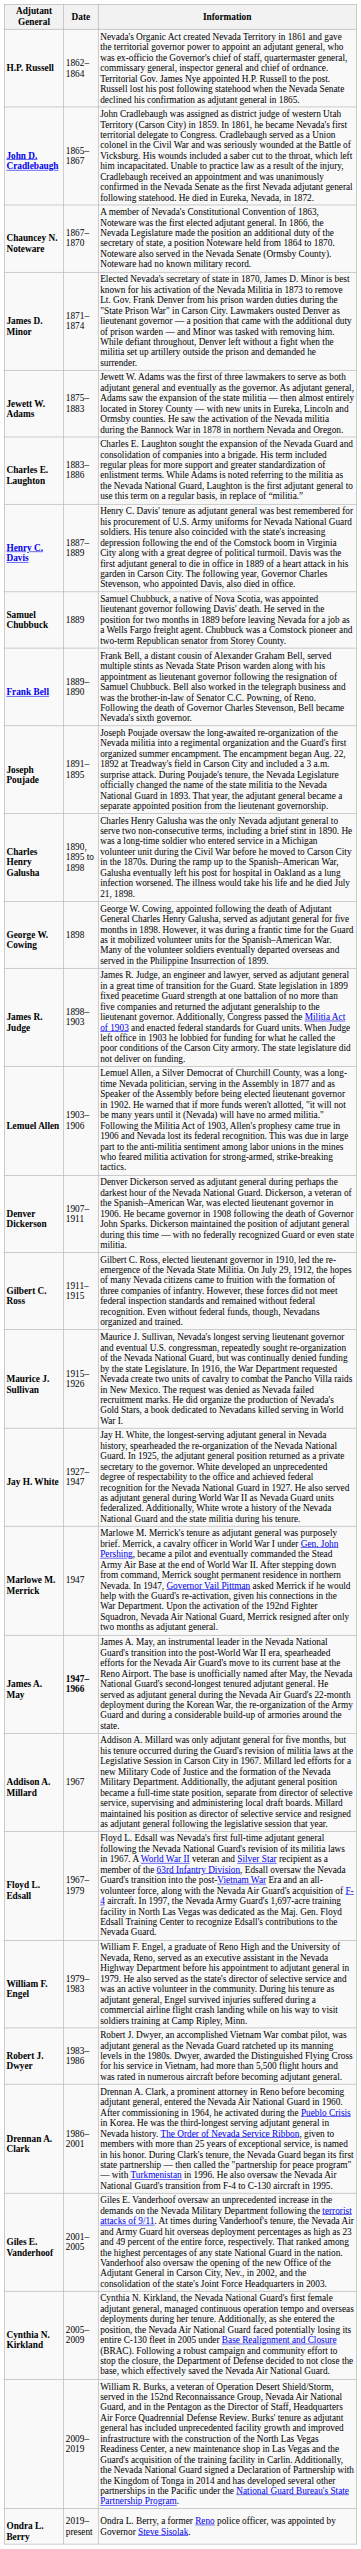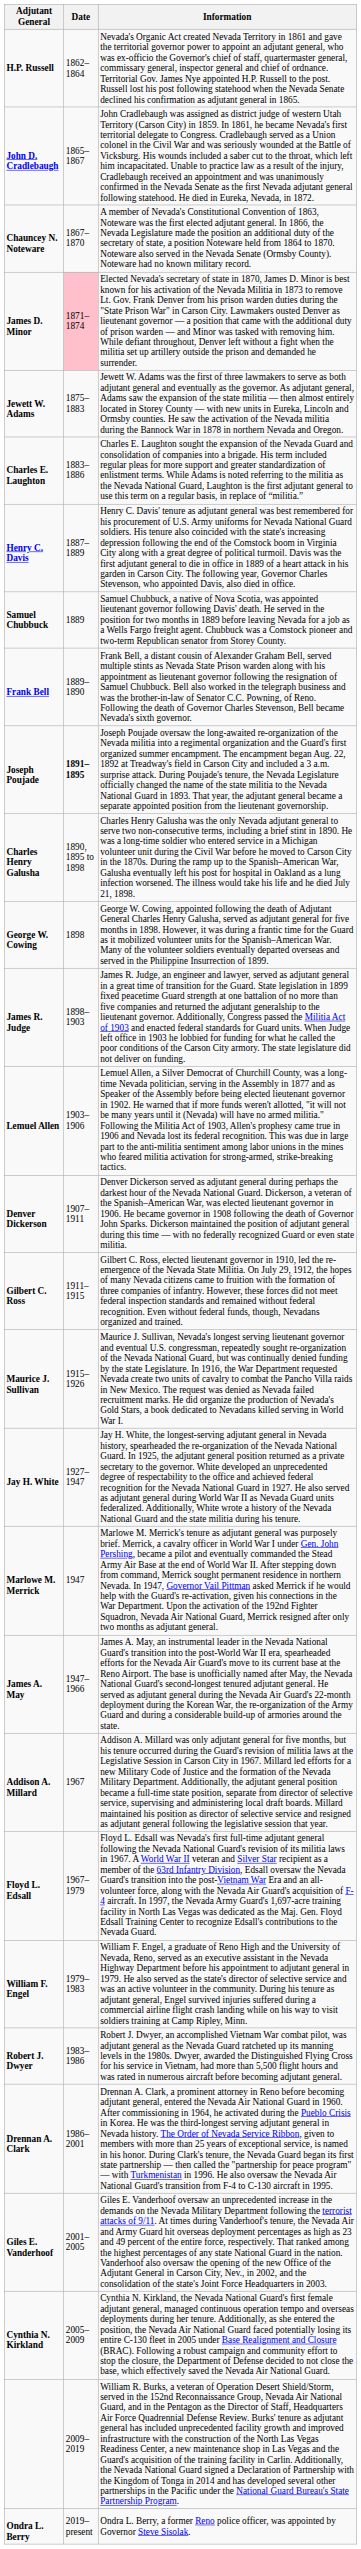(77, 321) no background -> (77, 321) pink background
(77, 769) normal -> (77, 769) bold
(77, 1684) bold -> (77, 1684) normal
